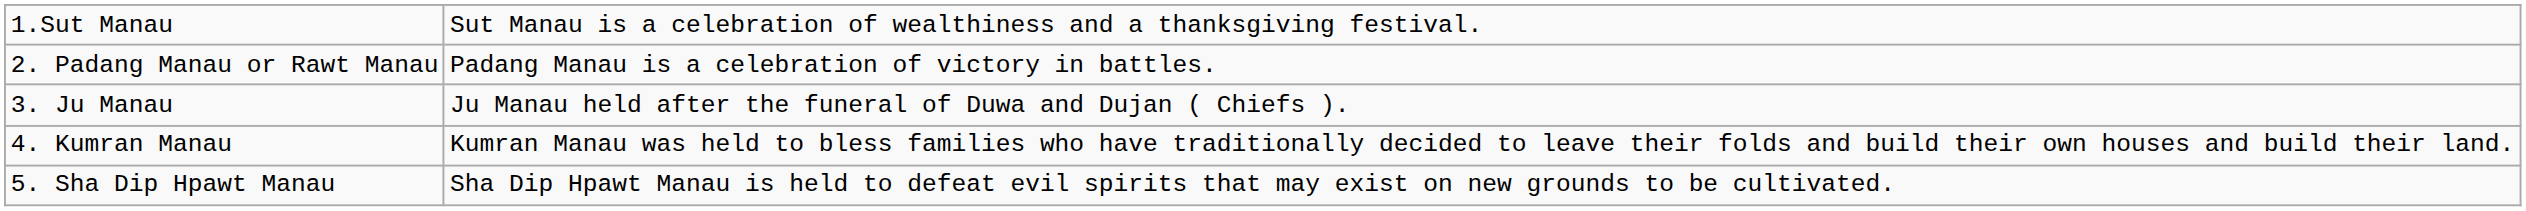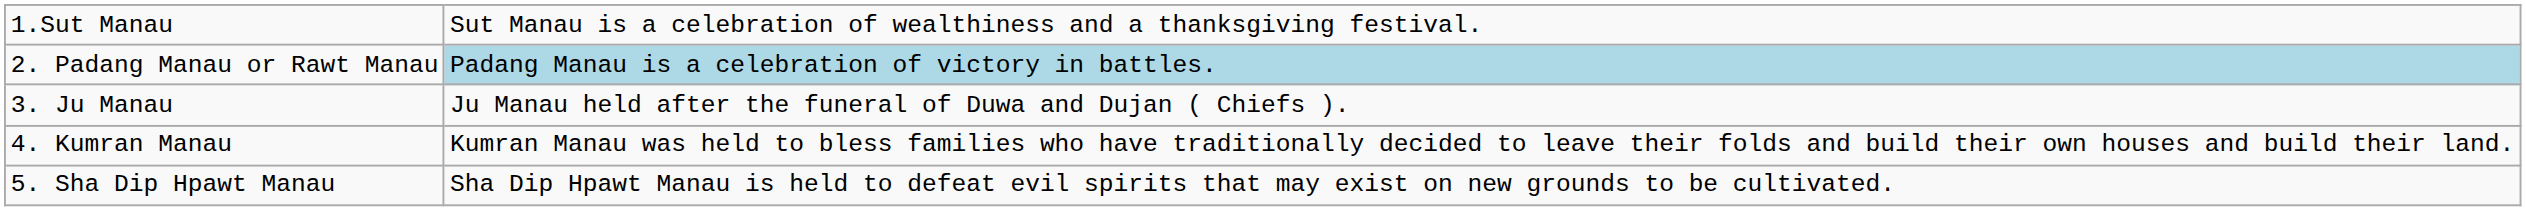(833, 65) no background -> (833, 65) lightblue background
